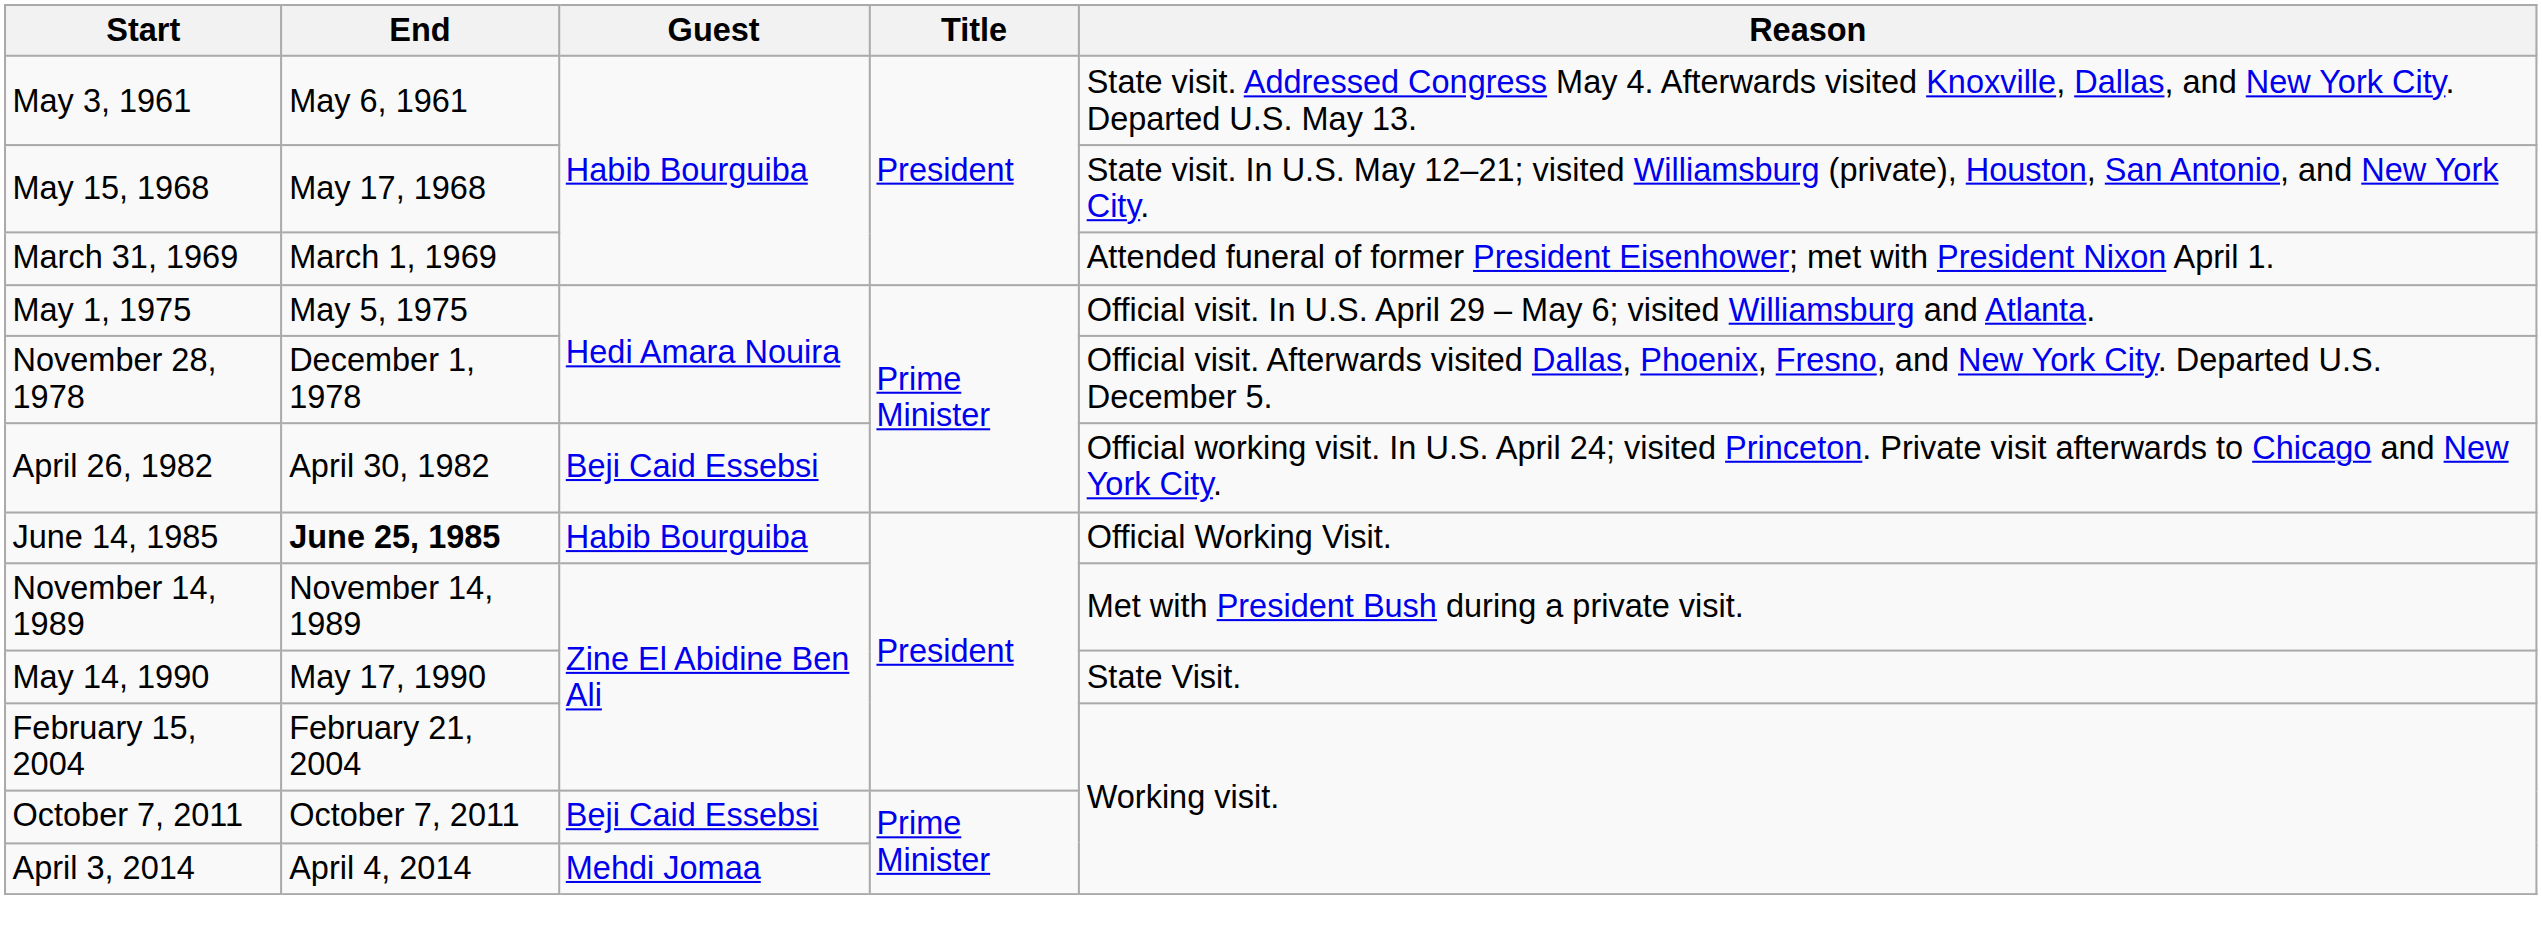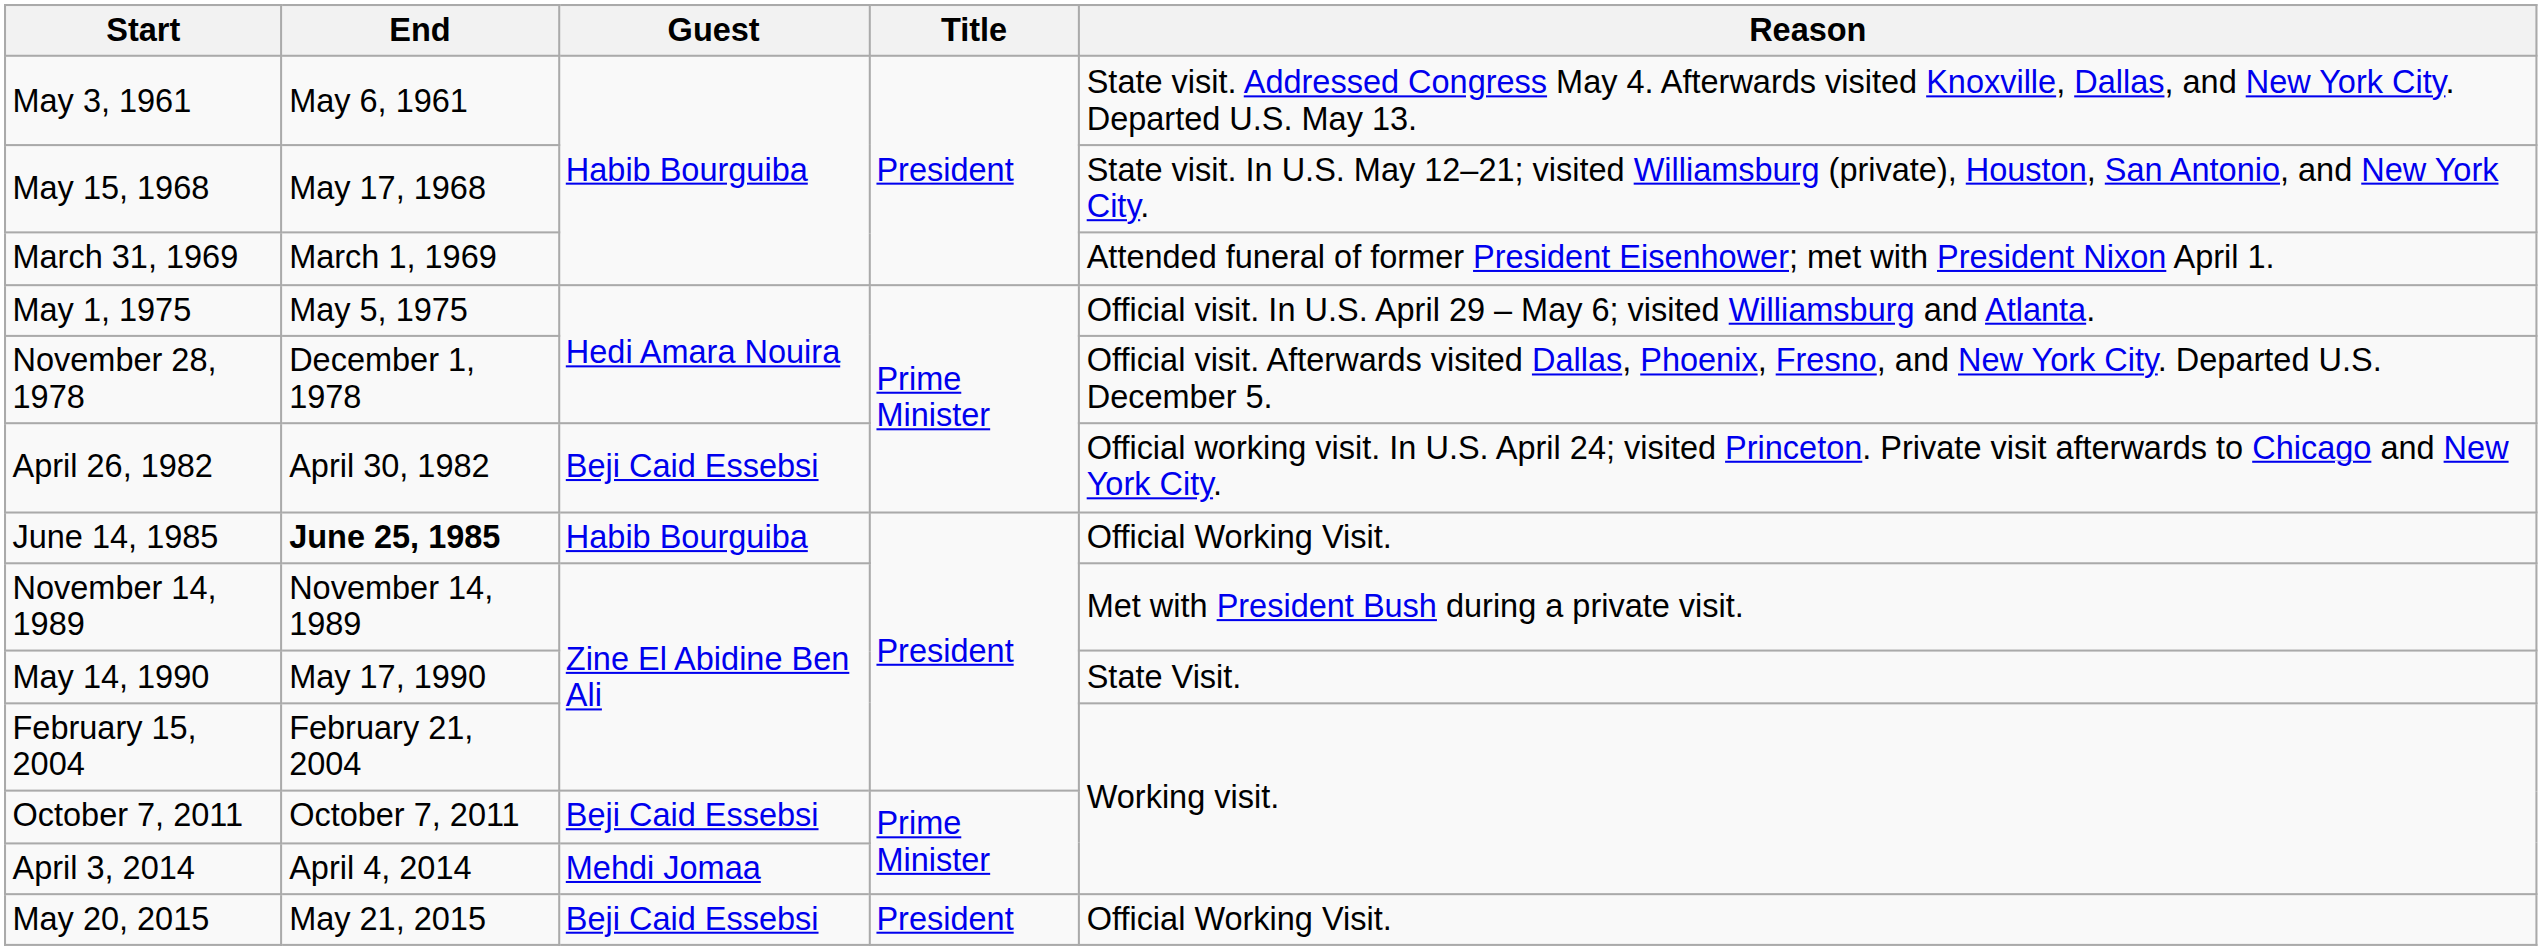+ row: (111, 919)
